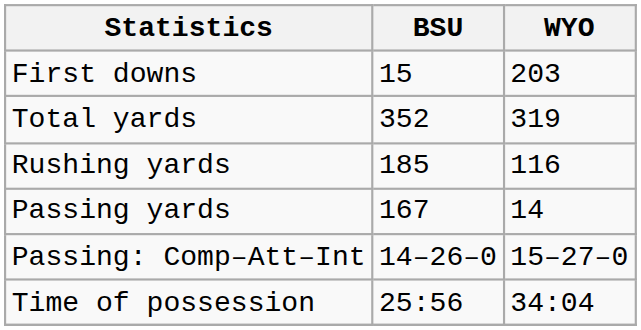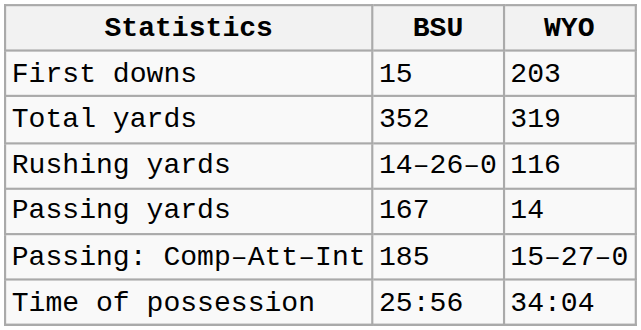(404, 165) 185 -> (438, 165) 14–26–0
(438, 257) 14–26–0 -> (404, 257) 185
